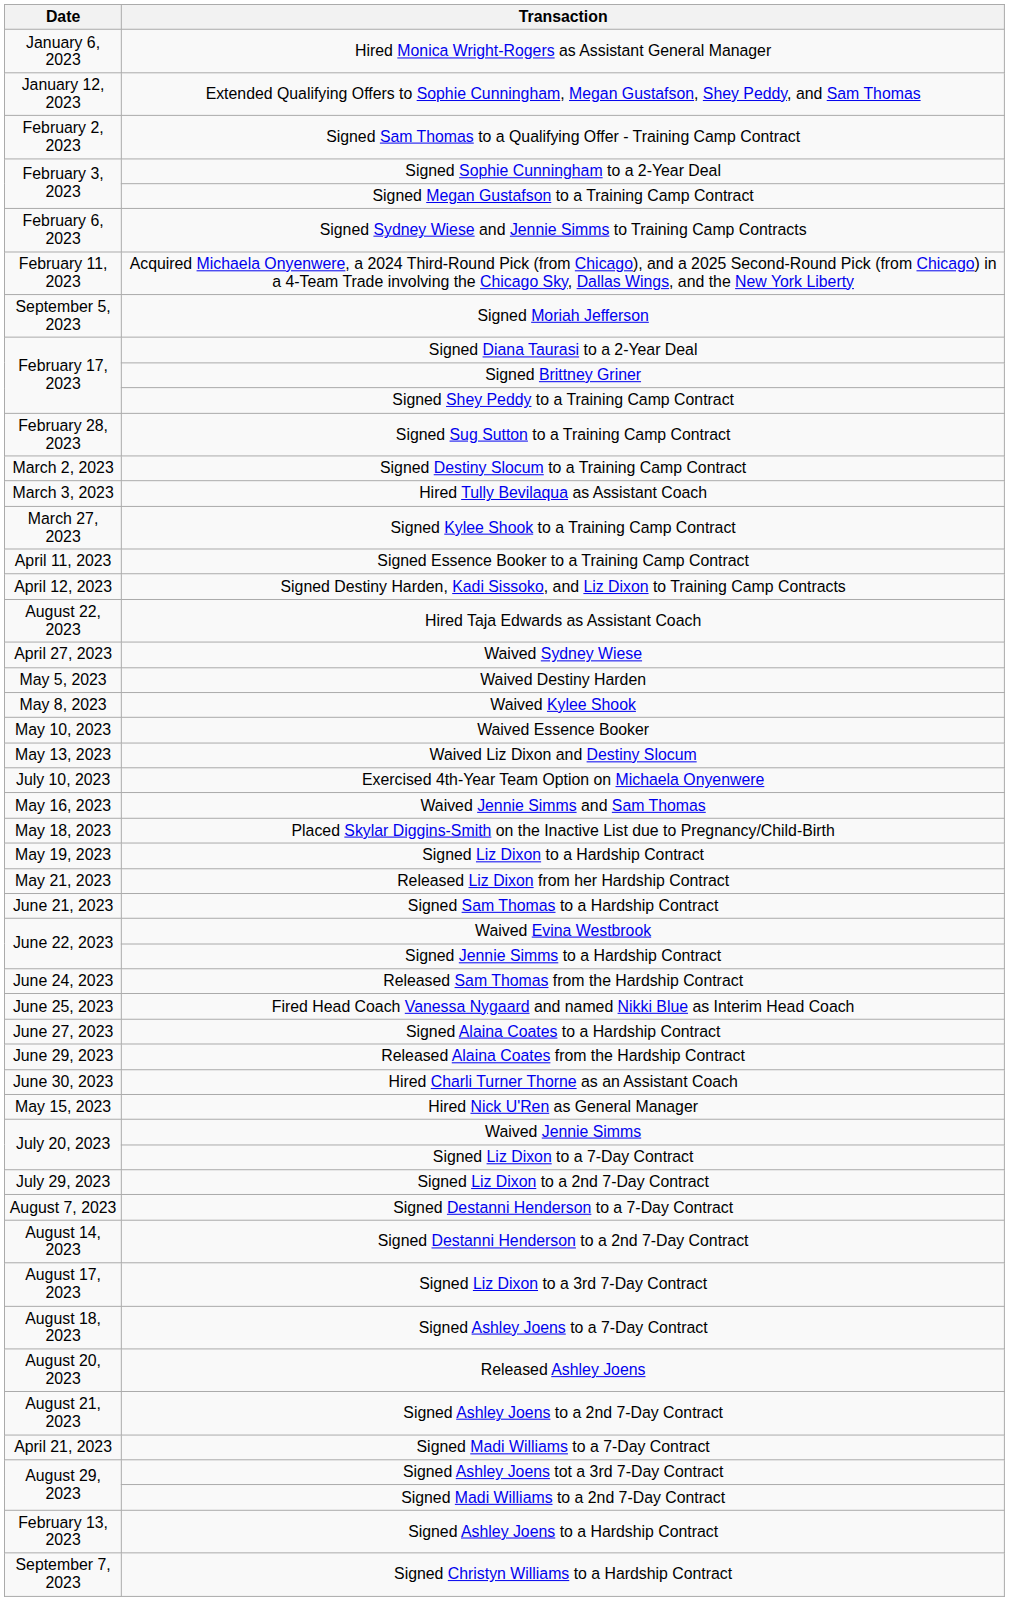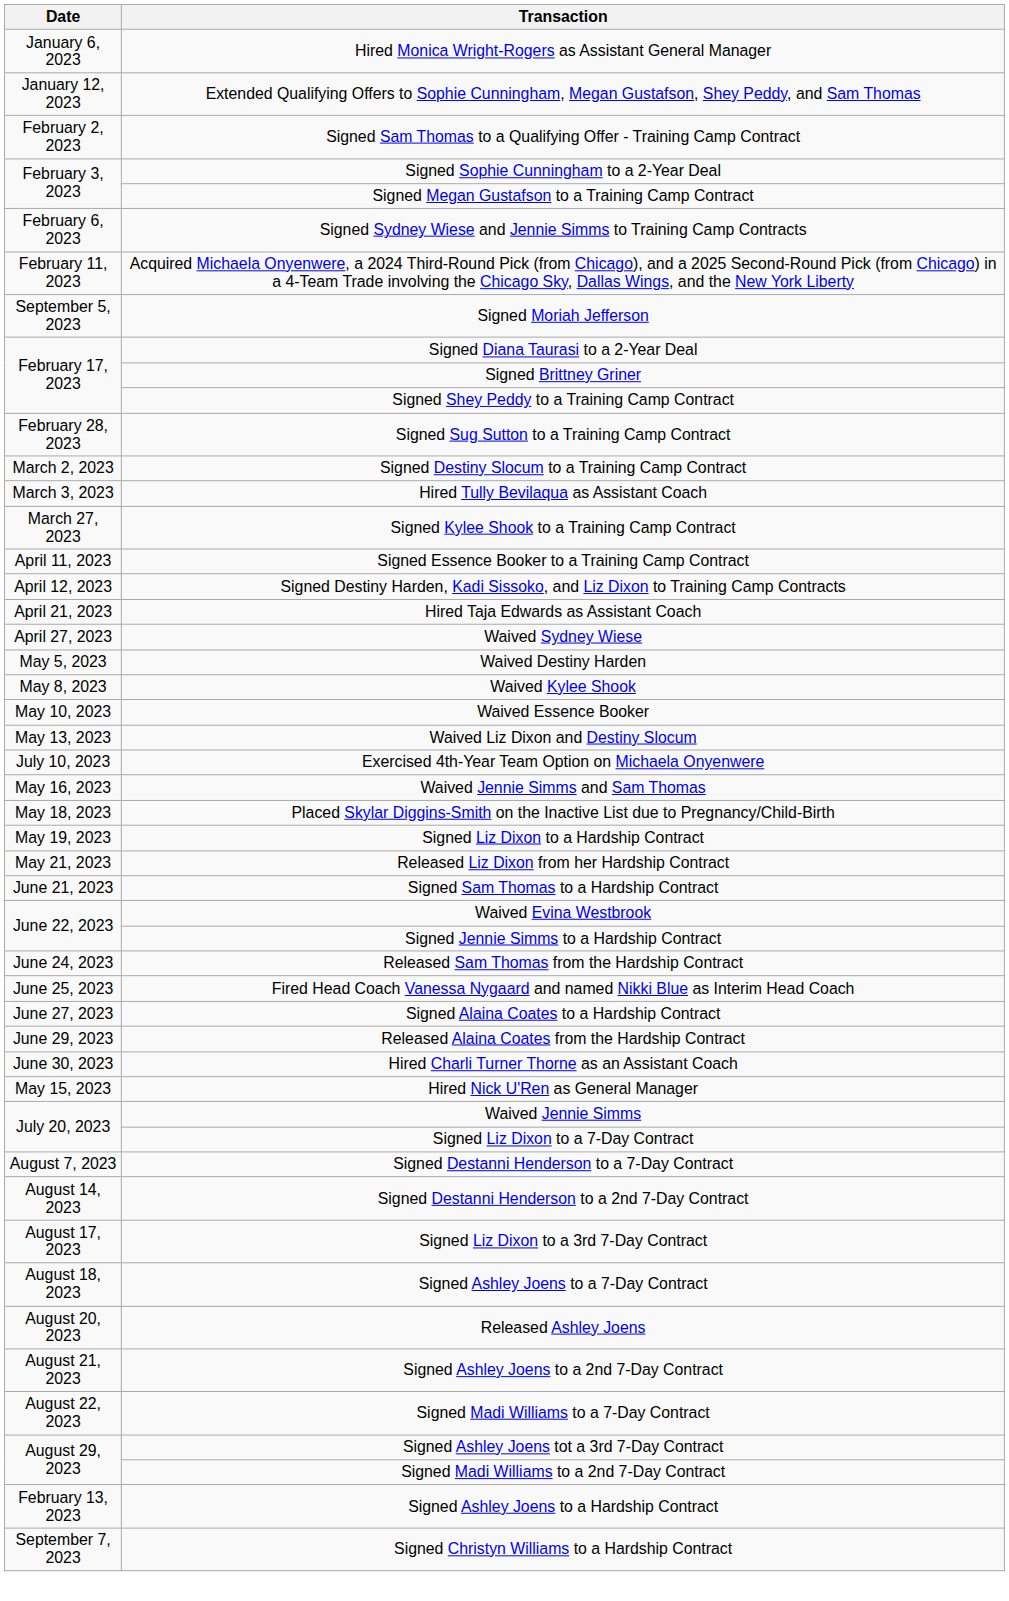(63, 620) August 22, 2023 -> (63, 611) April 21, 2023
- row: (563, 1182)
(63, 1447) April 21, 2023 -> (63, 1413) August 22, 2023
